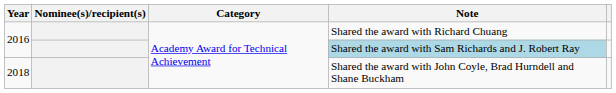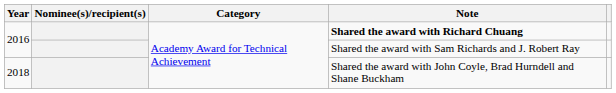(419, 31) normal -> (427, 31) bold
(455, 48) lightblue background -> (455, 48) no background
